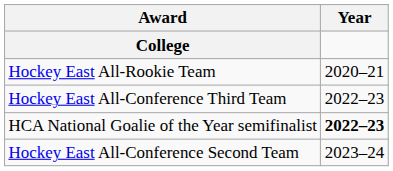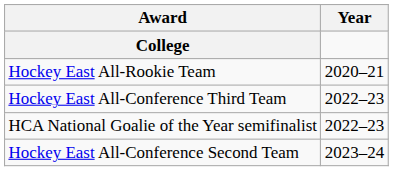(354, 125) bold -> (354, 125) normal
